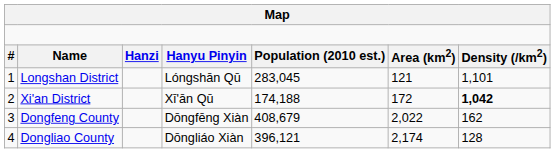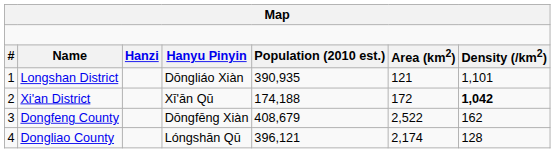(203, 78) Lóngshān Qū -> (204, 78) Dōngliáo Xiàn
(277, 78) 283,045 -> (277, 78) 390,935
(407, 118) 2,022 -> (407, 118) 2,522
(204, 138) Dōngliáo Xiàn -> (203, 138) Lóngshān Qū
